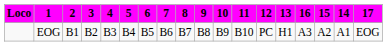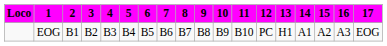columns swapped: (344, 13) <-> (305, 13)
